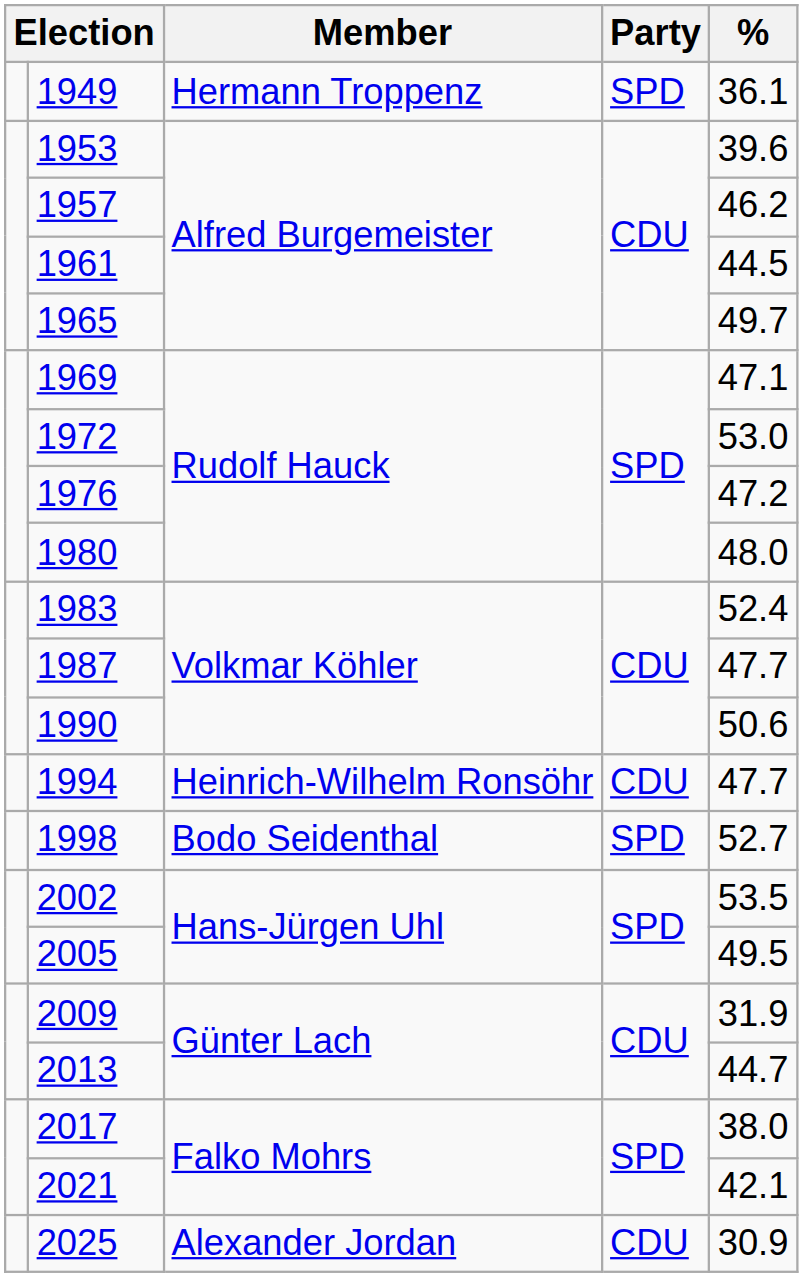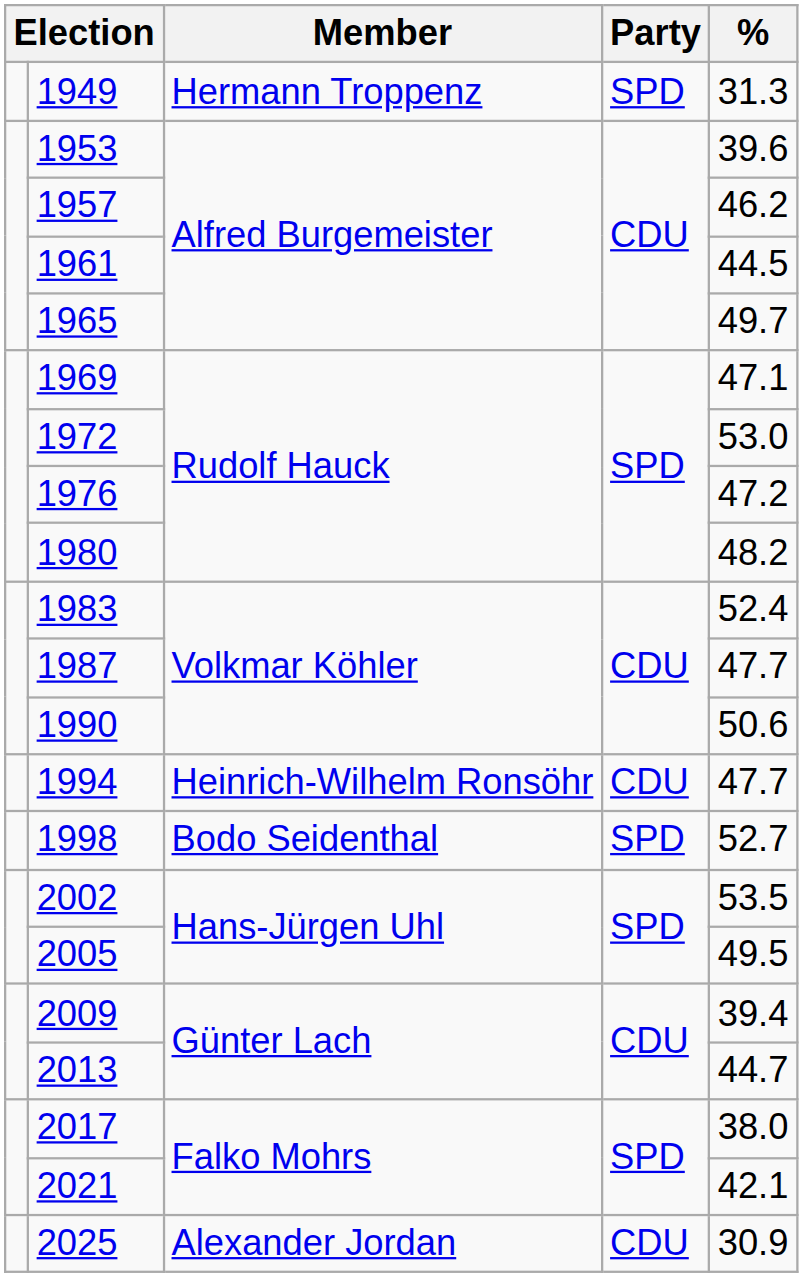(753, 90) 36.1 -> (753, 90) 31.3
(753, 551) 48.0 -> (753, 551) 48.2
(753, 1012) 31.9 -> (753, 1012) 39.4
